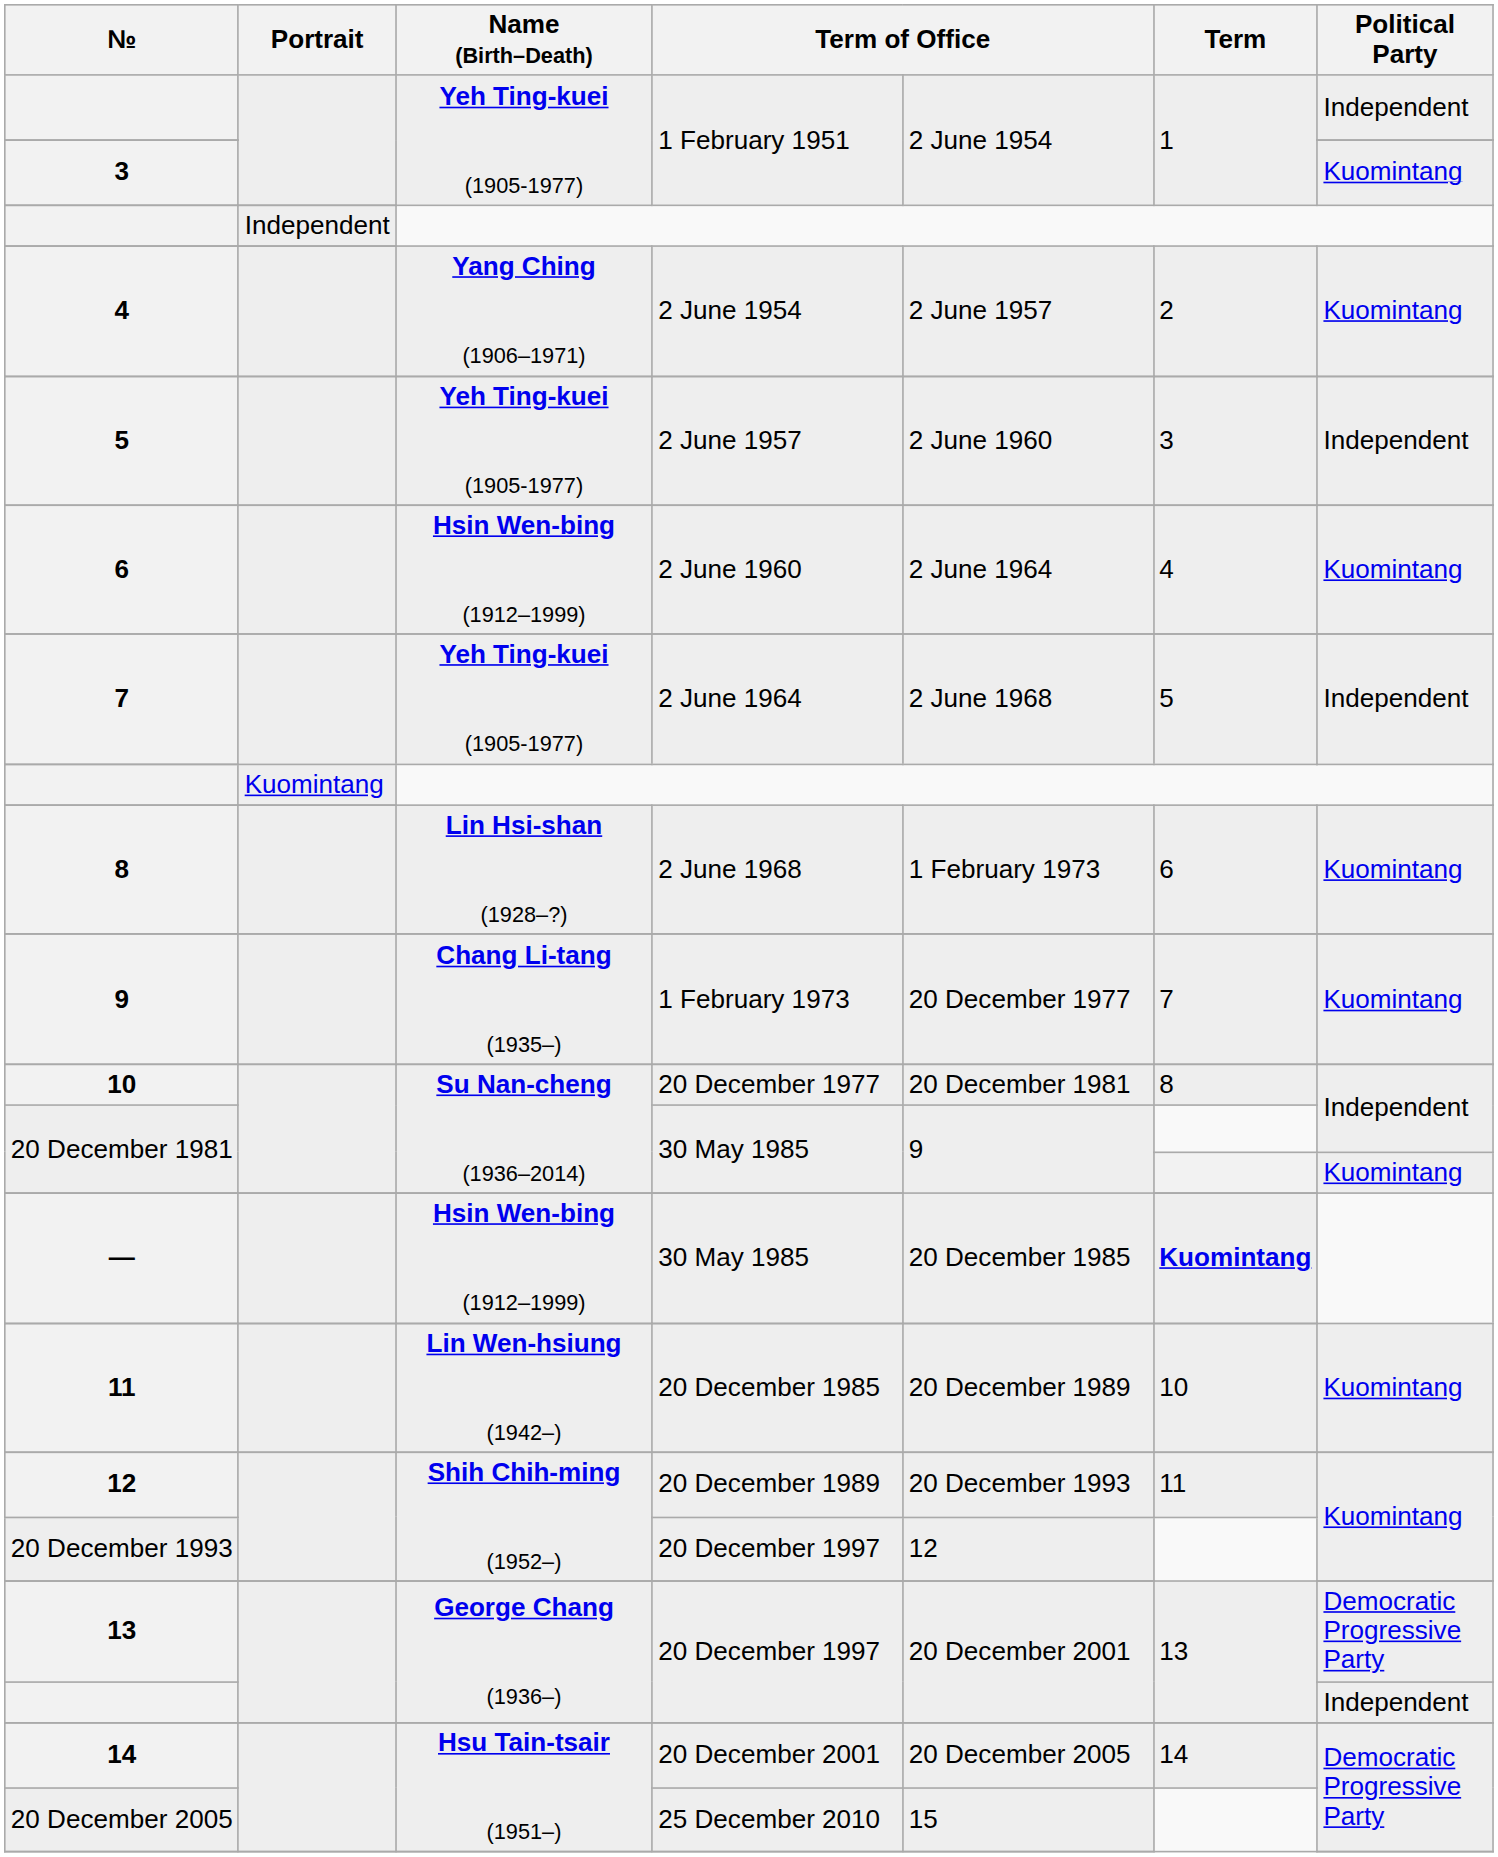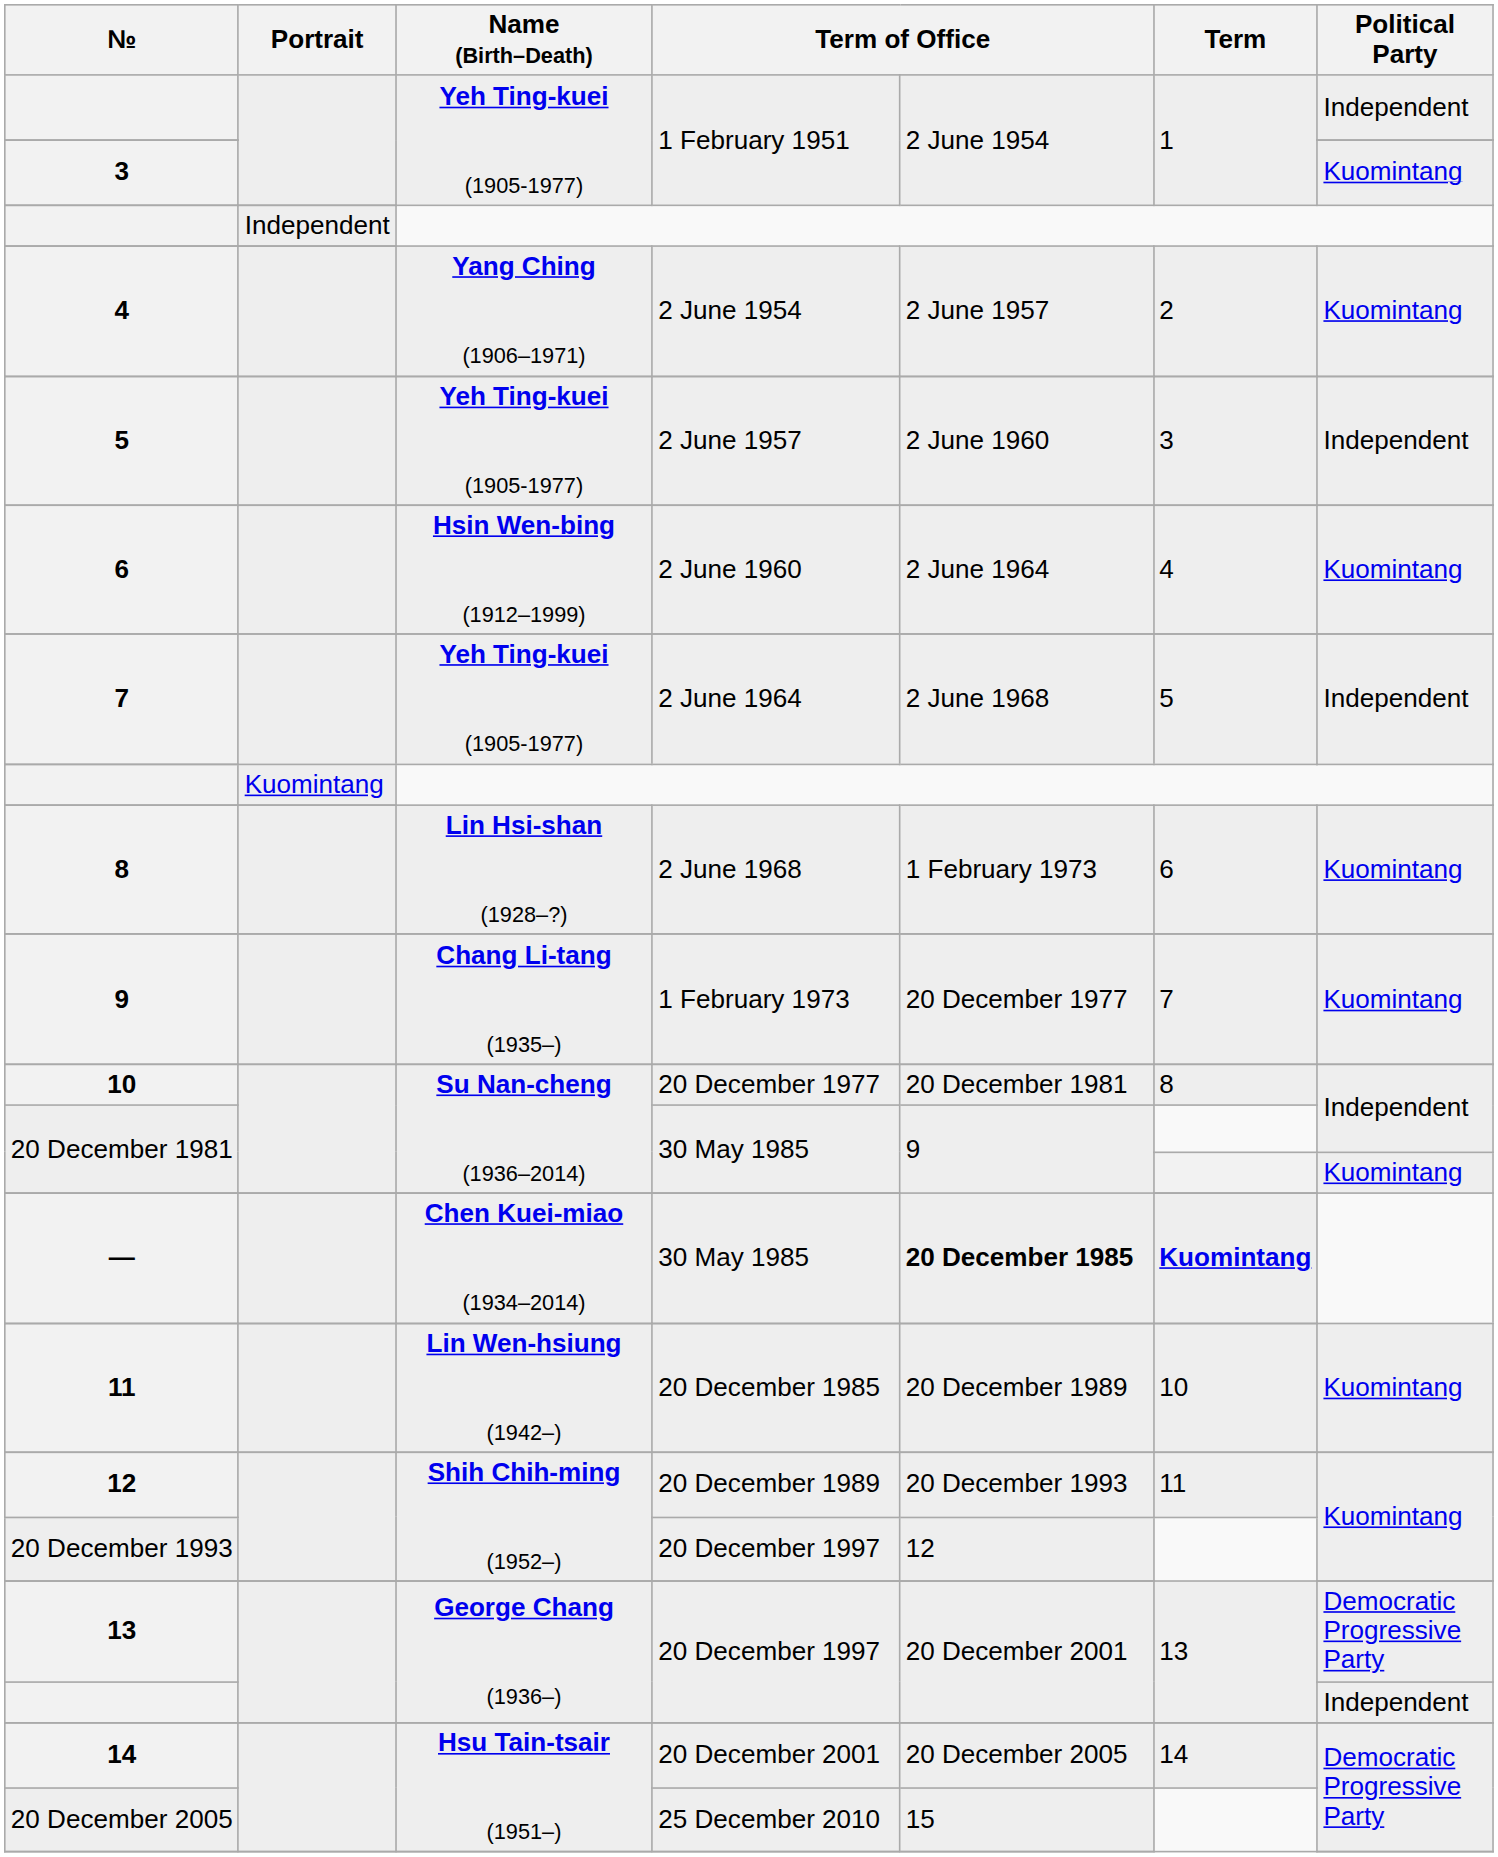(524, 1257) Hsin Wen-bing (1912–1999) -> (524, 1257) Chen Kuei-miao (1934–2014)
(1020, 1257) normal -> (1020, 1257) bold
